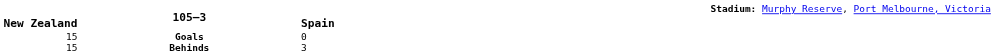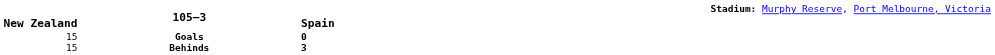(304, 43) normal -> (304, 43) bold
